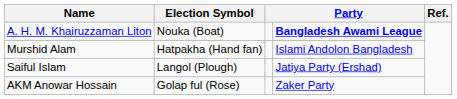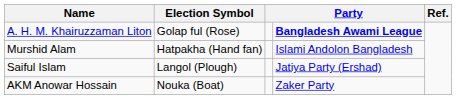(190, 31) Nouka (Boat) -> (198, 31) Golap ful (Rose)
(198, 85) Golap ful (Rose) -> (190, 85) Nouka (Boat)
